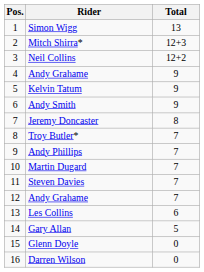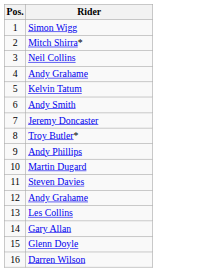- column: (176, 12)
